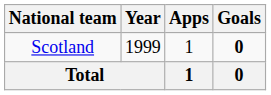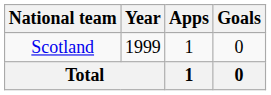(239, 47) bold -> (239, 47) normal
